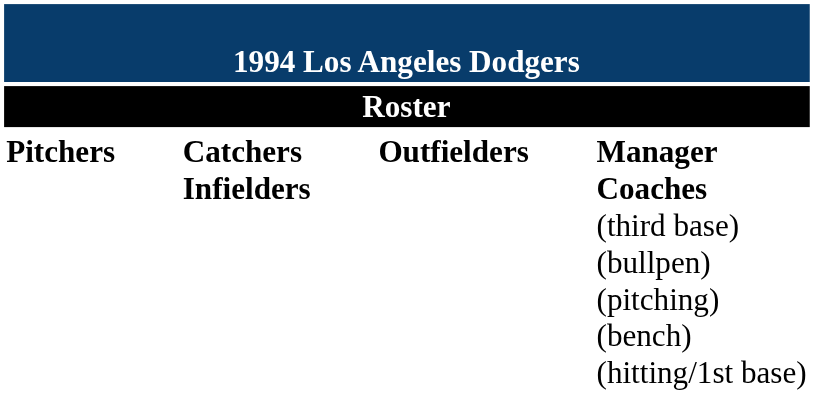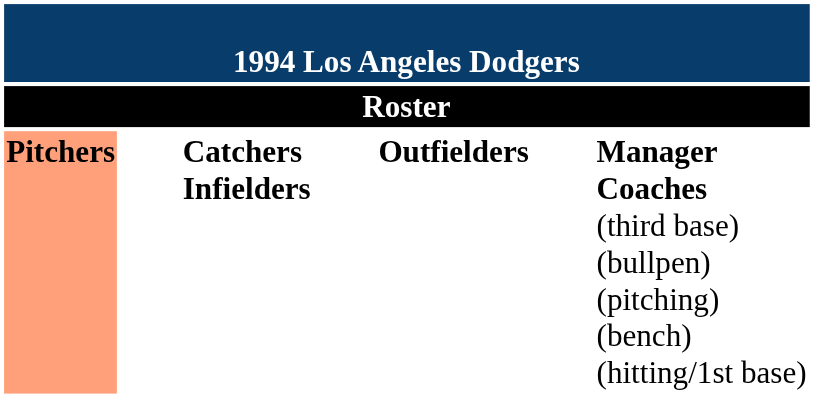(61, 151) no background -> (61, 151) lightsalmon background
